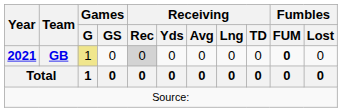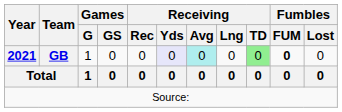(88, 55) khaki background -> (88, 55) no background
(142, 55) lightgrey background -> (142, 55) no background
(172, 55) no background -> (172, 55) lavender background
(202, 55) no background -> (202, 55) paleturquoise background
(258, 55) no background -> (258, 55) lightgreen background
